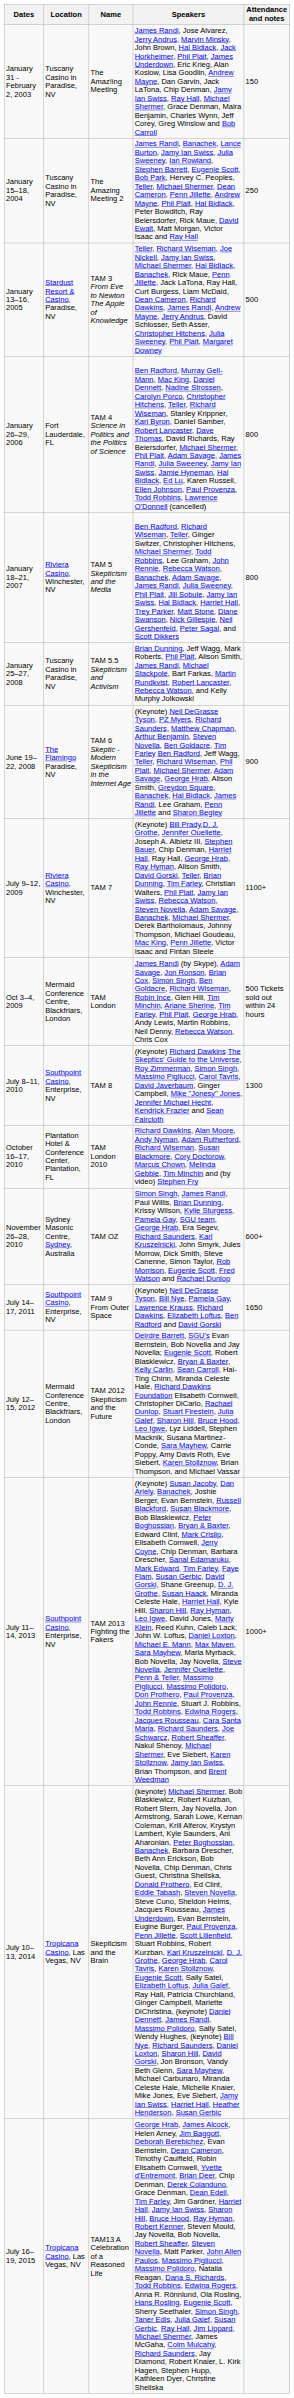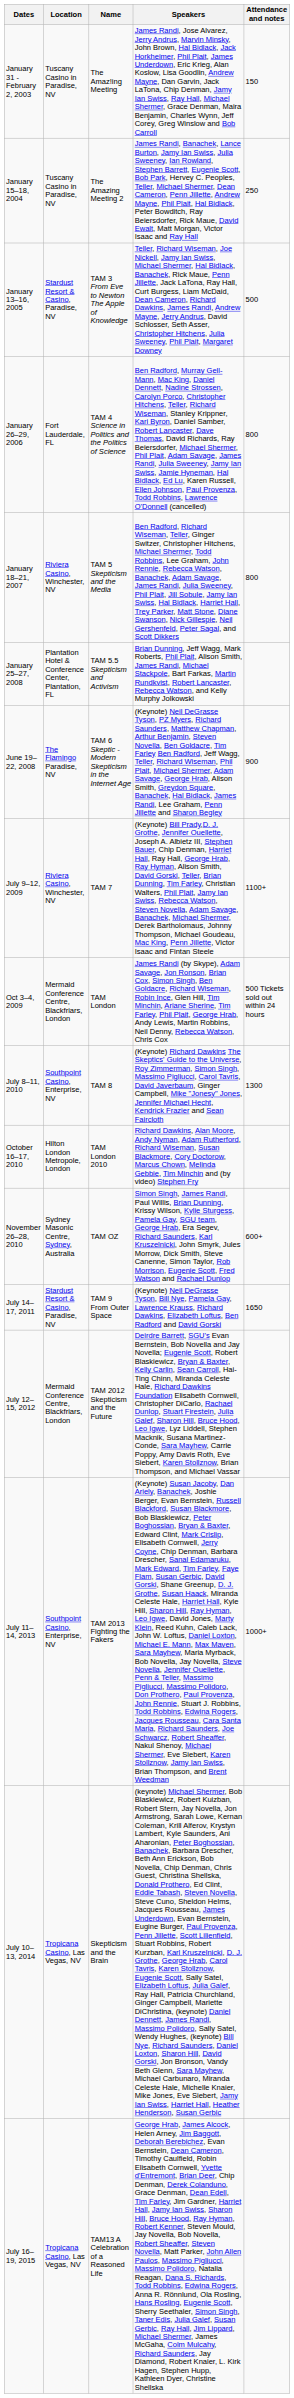(61, 674) Tuscany Casino in Paradise, NV -> (65, 674) Plantation Hotel & Conference Center, Plantation, FL
(65, 1156) Plantation Hotel & Conference Center, Plantation, FL -> (63, 1156) Hilton London Metropole, London
(63, 1307) Southpoint Casino, Enterprise, NV -> (61, 1307) Stardust Resort & Casino, Paradise, NV
